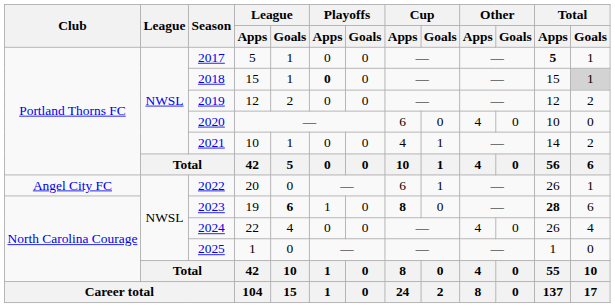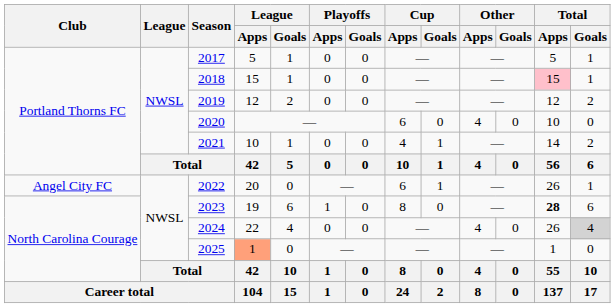(553, 57) bold -> (553, 57) normal
(327, 79) bold -> (327, 79) normal
(553, 79) no background -> (553, 79) pink background
(590, 79) lightgrey background -> (590, 79) no background
(290, 206) bold -> (290, 206) normal
(403, 206) bold -> (403, 206) normal
(590, 228) no background -> (590, 228) lightgrey background
(252, 249) no background -> (252, 249) lightsalmon background
